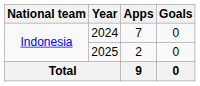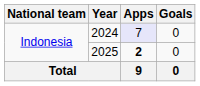(139, 33) no background -> (139, 33) lavender background
(139, 52) normal -> (139, 52) bold
